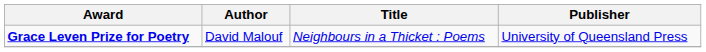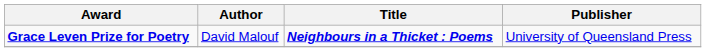(389, 36) normal -> (390, 36) bold
